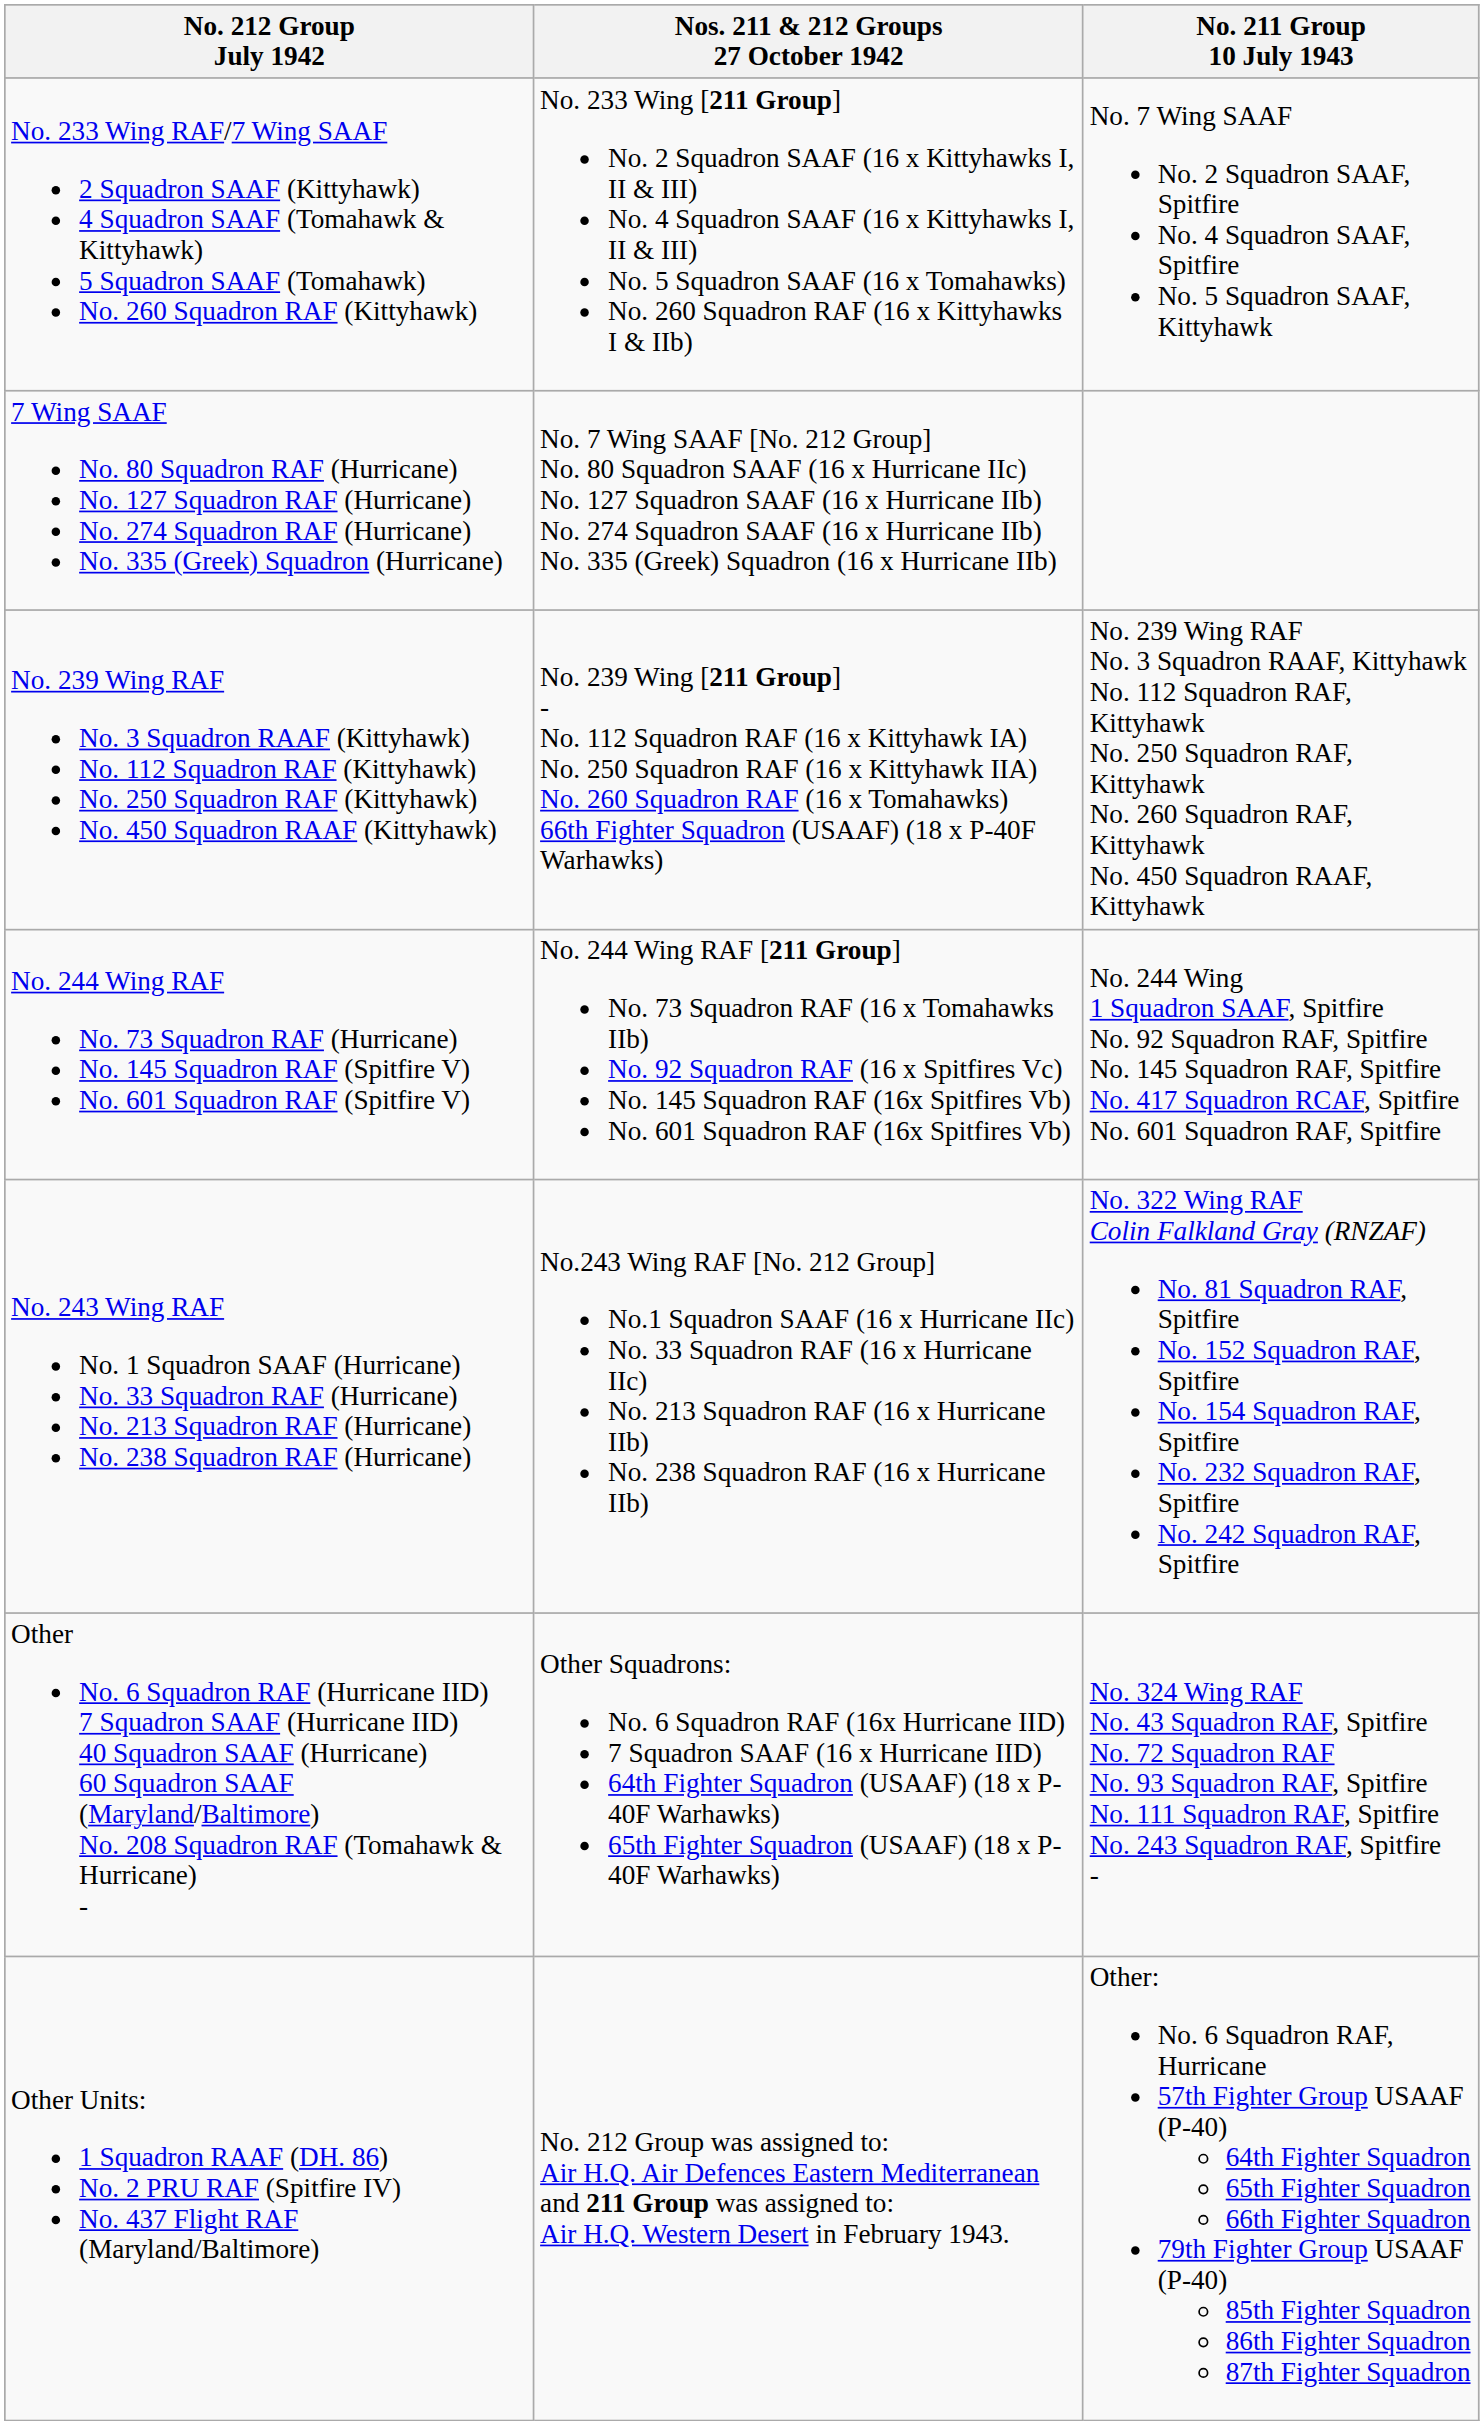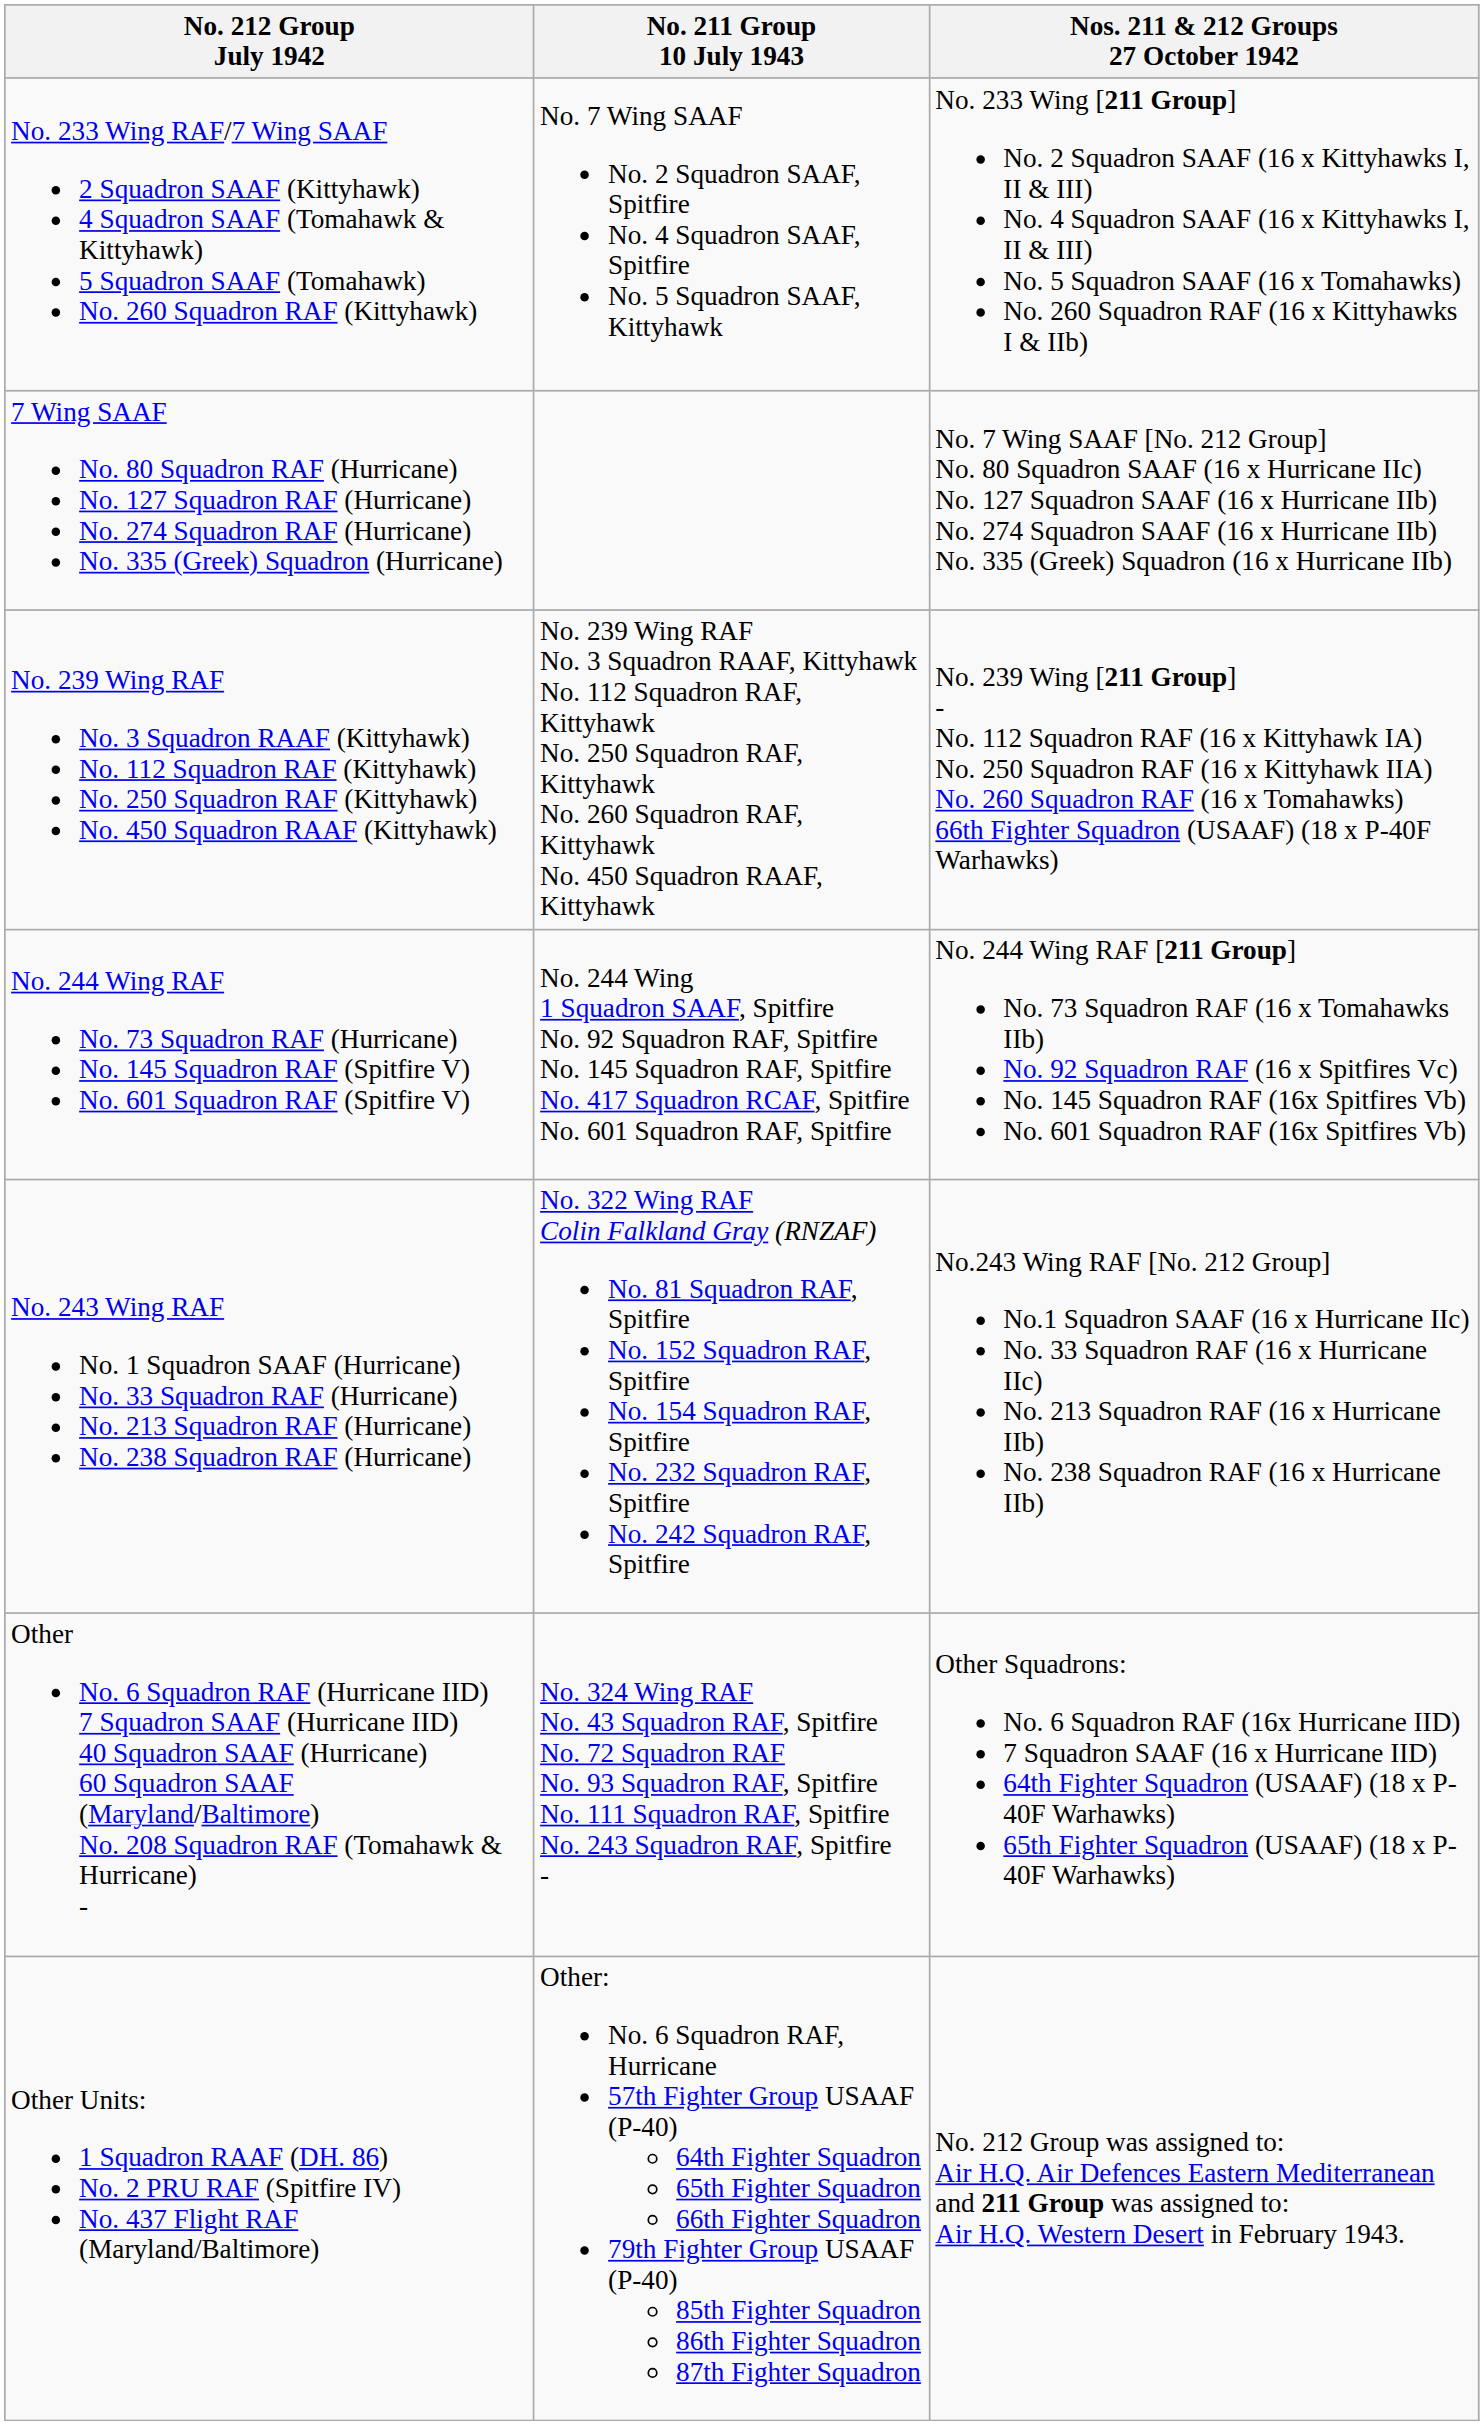columns swapped: (809, 41) <-> (1281, 41)
